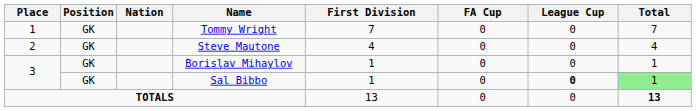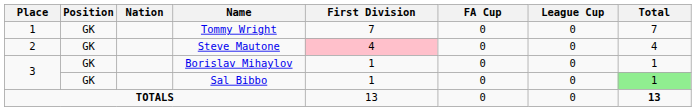(371, 47) no background -> (371, 47) pink background
(573, 81) bold -> (573, 81) normal
